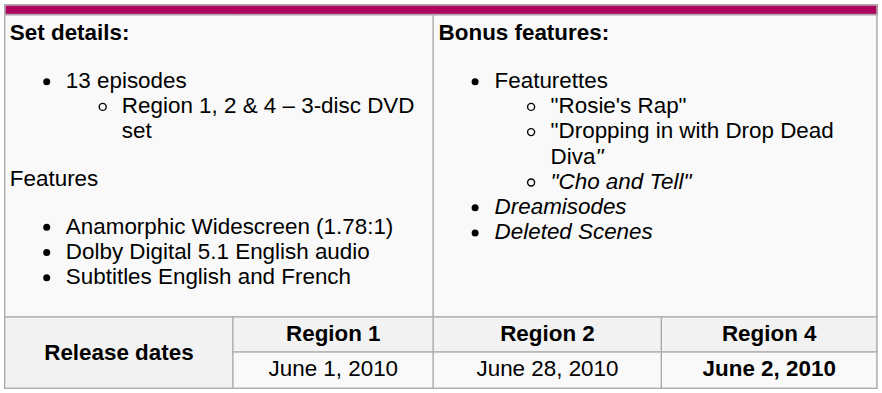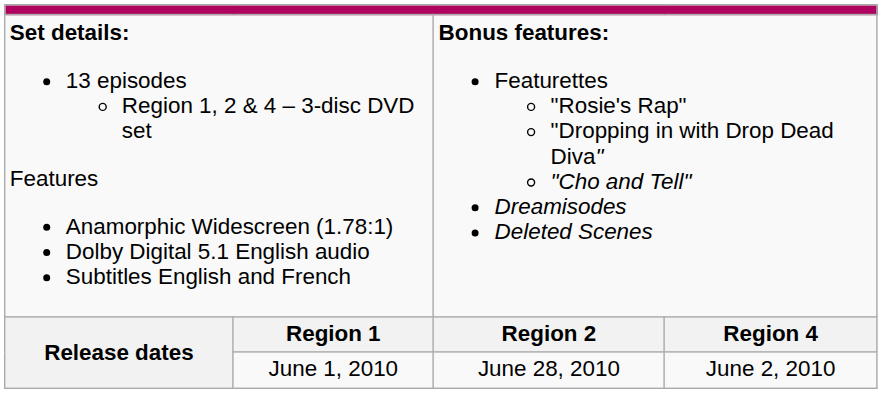(769, 369) bold -> (771, 369) normal
